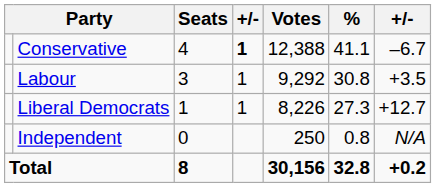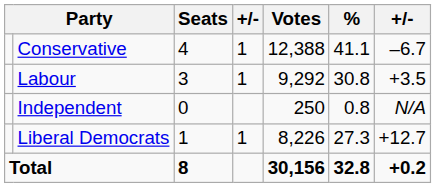(242, 49) bold -> (242, 49) normal
rows swapped: (93, 108) <-> (70, 138)
